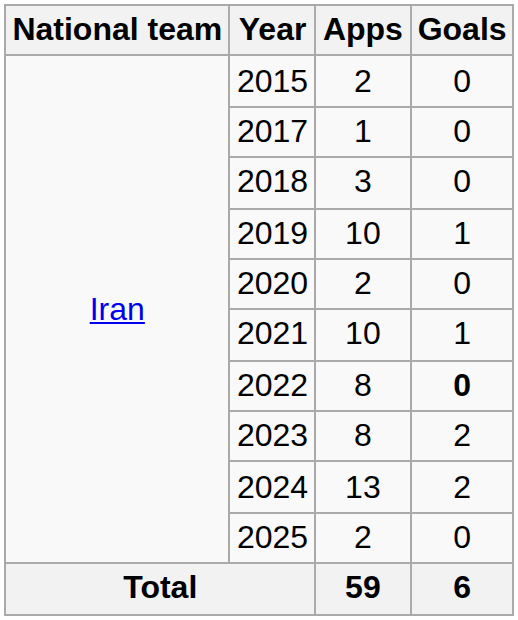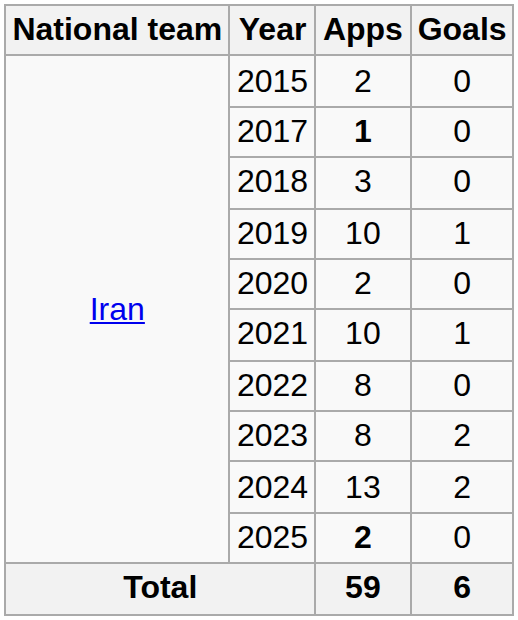(363, 131) normal -> (363, 131) bold
(462, 385) bold -> (462, 385) normal
(363, 537) normal -> (363, 537) bold
